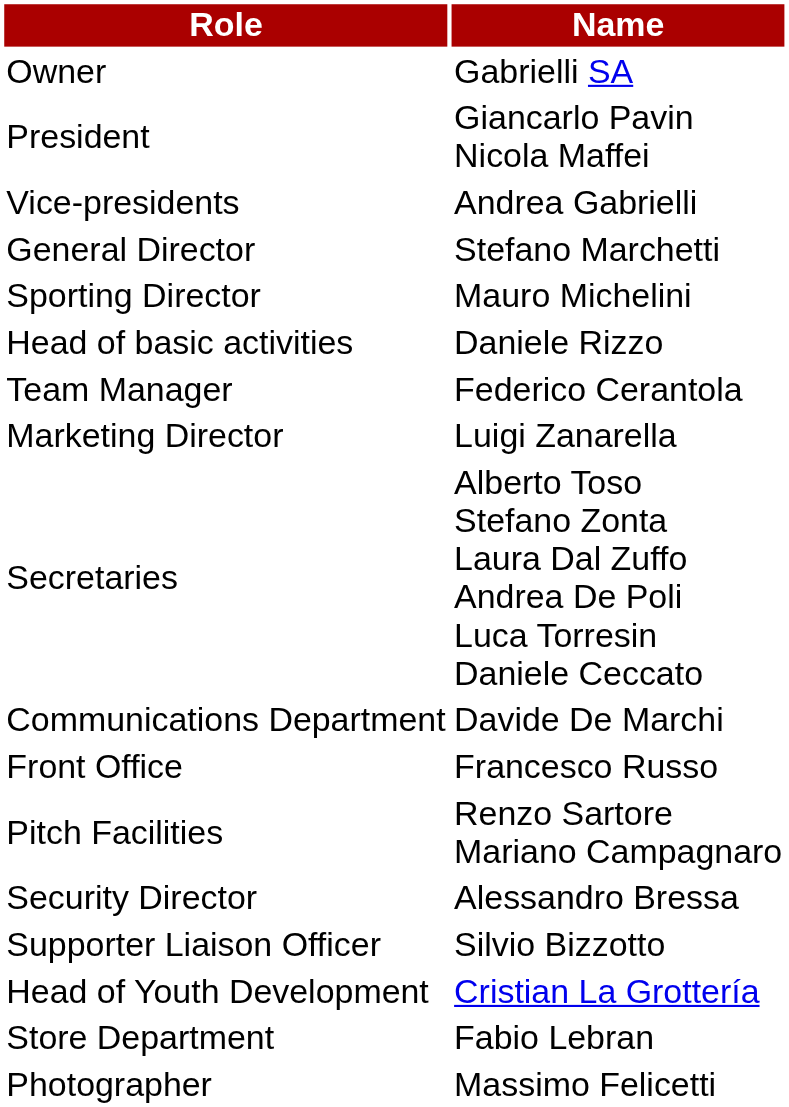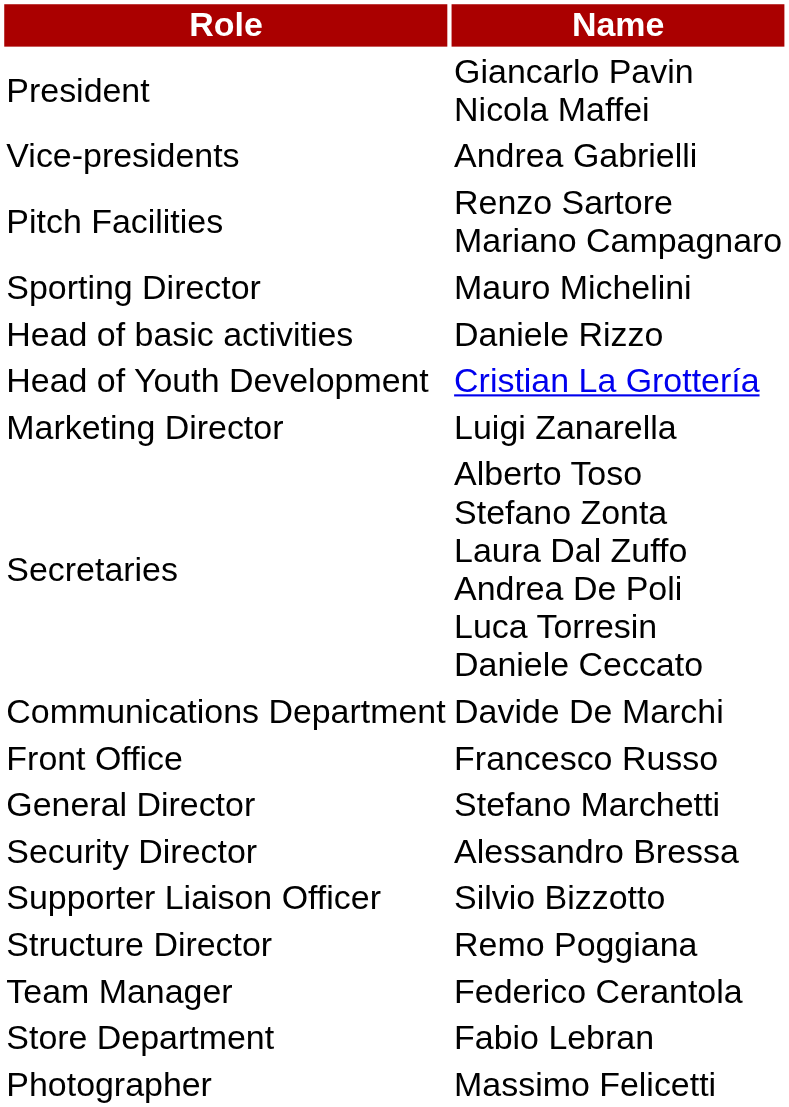- row: (56, 71)
rows swapped: (131, 249) <-> (115, 832)
rows swapped: (218, 991) <-> (119, 389)
+ row: (139, 944)
